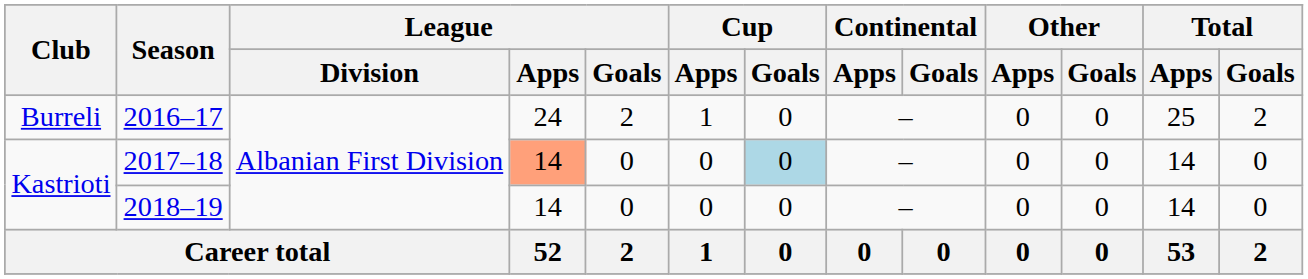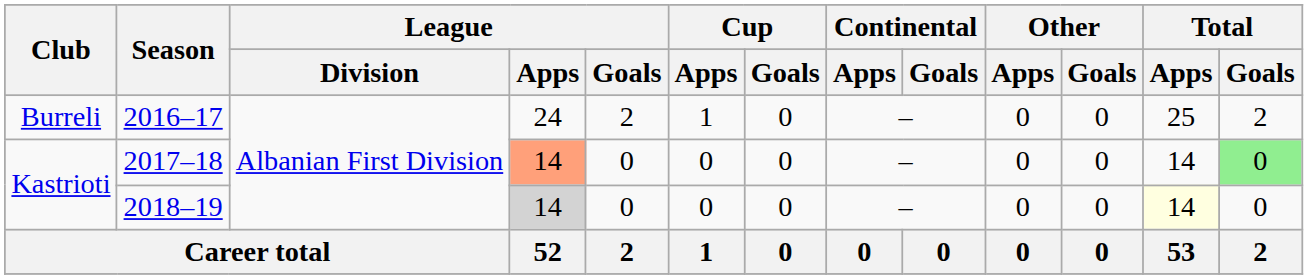(785, 161) lightblue background -> (785, 161) no background
(1260, 161) no background -> (1260, 161) lightgreen background
(548, 206) no background -> (548, 206) lightgrey background
(1181, 206) no background -> (1181, 206) lightyellow background
